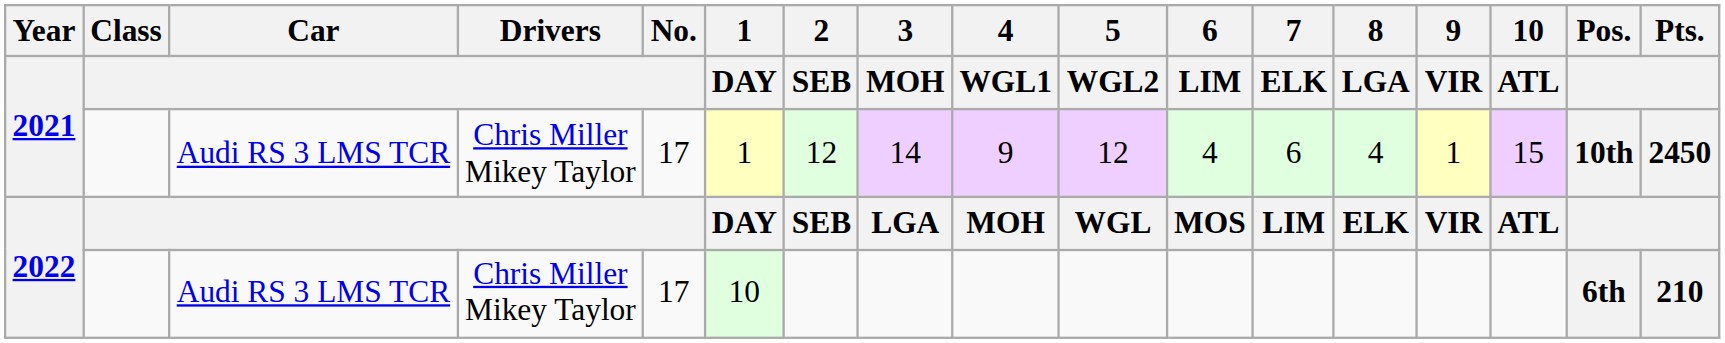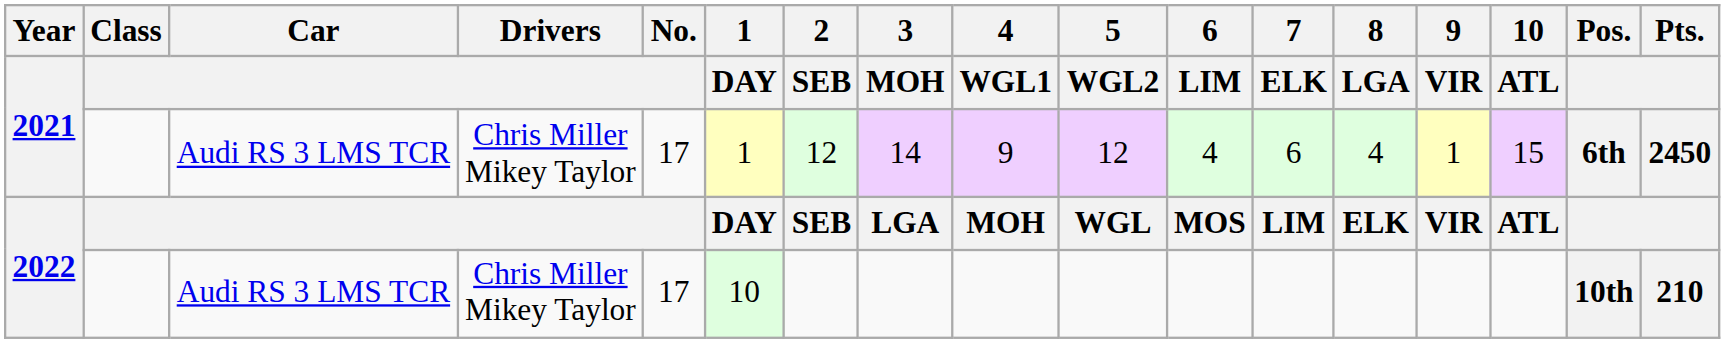(1604, 152) 10th -> (1604, 152) 6th
(1604, 292) 6th -> (1604, 292) 10th
